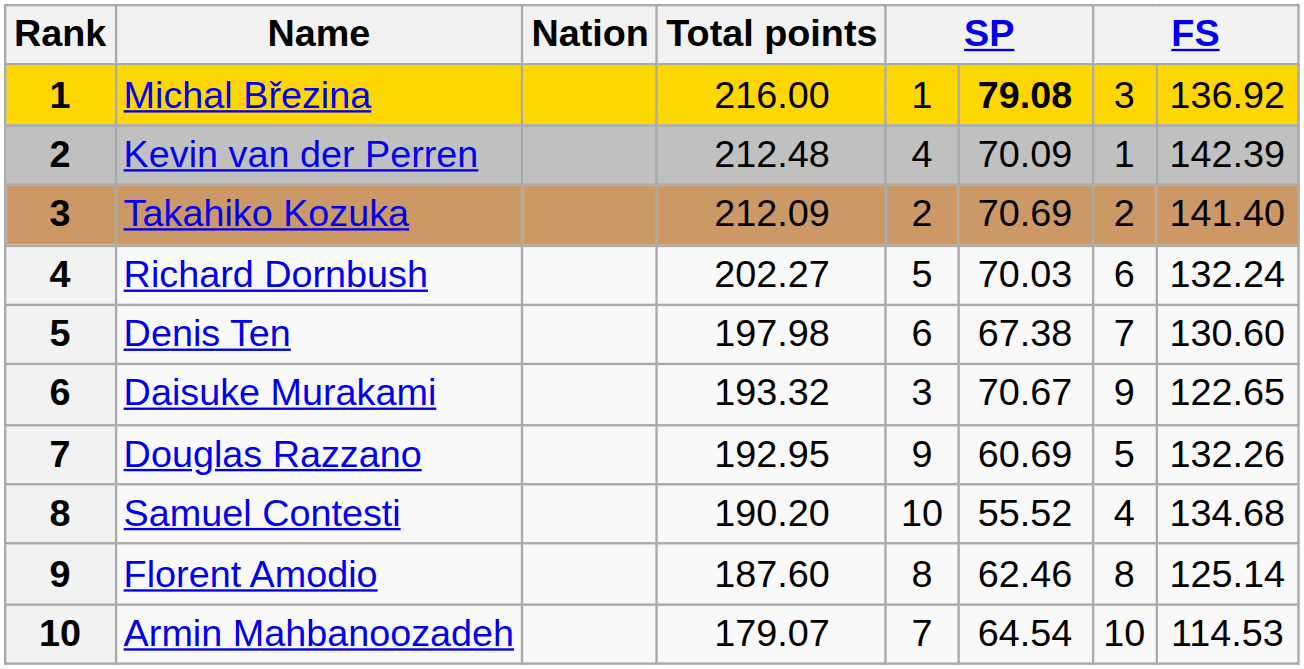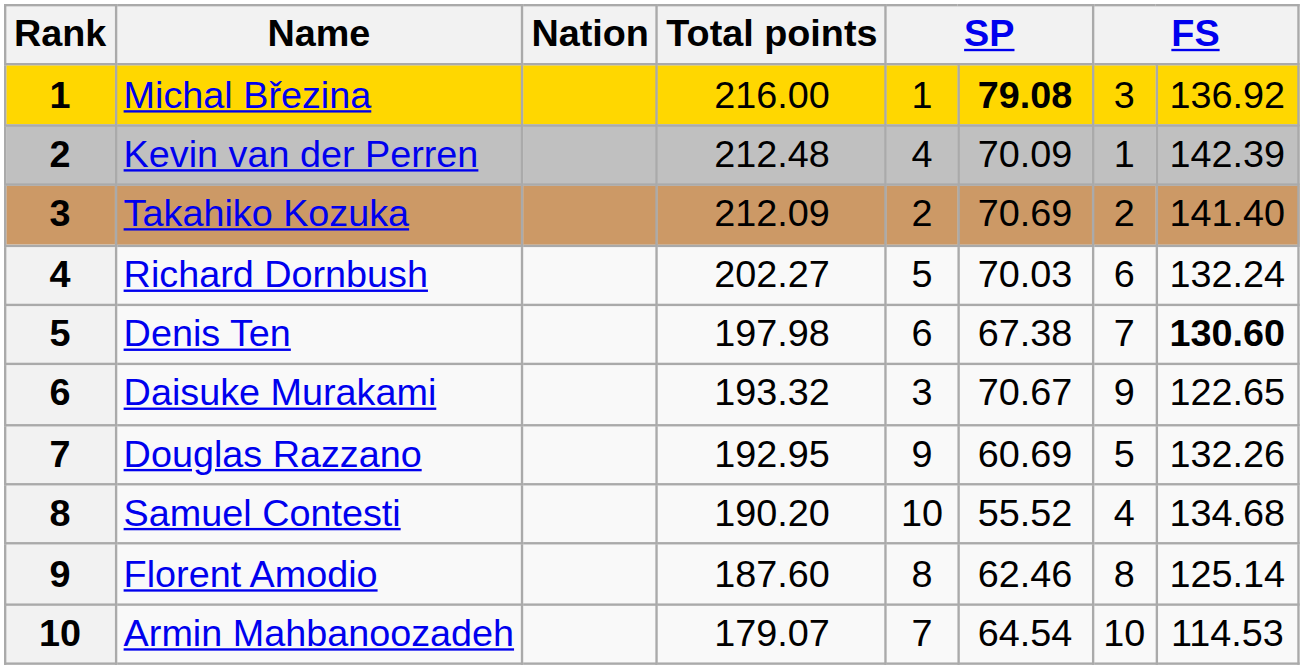(1227, 333) normal -> (1227, 333) bold
